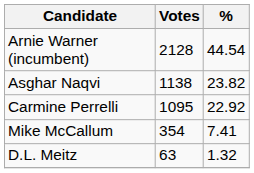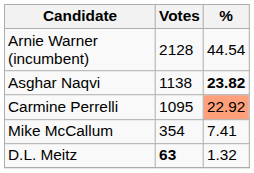(226, 82) normal -> (226, 82) bold
(226, 107) no background -> (226, 107) lightsalmon background
(168, 155) normal -> (168, 155) bold
